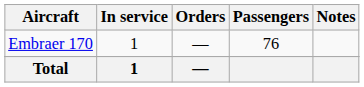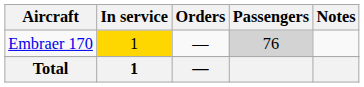(134, 43) no background -> (134, 43) gold background
(271, 43) no background -> (271, 43) lightgrey background
